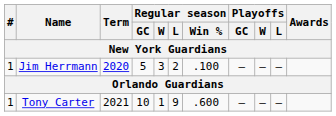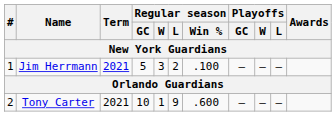(116, 67) 2020 -> (116, 67) 2021
(10, 102) 1 -> (10, 102) 2
